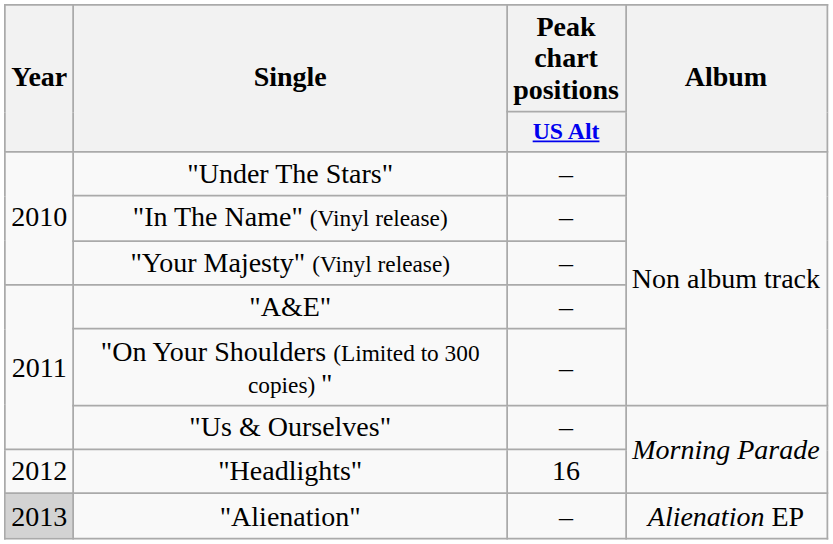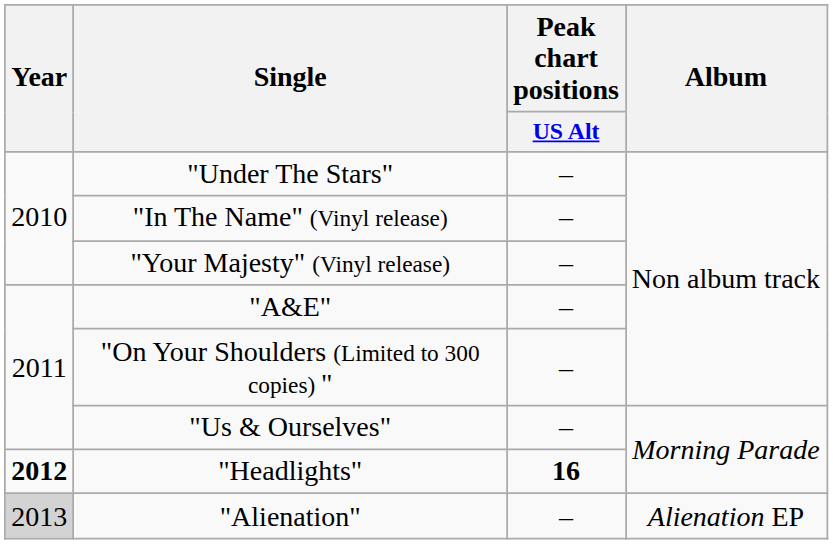(39, 471) normal -> (39, 471) bold
(566, 471) normal -> (566, 471) bold
